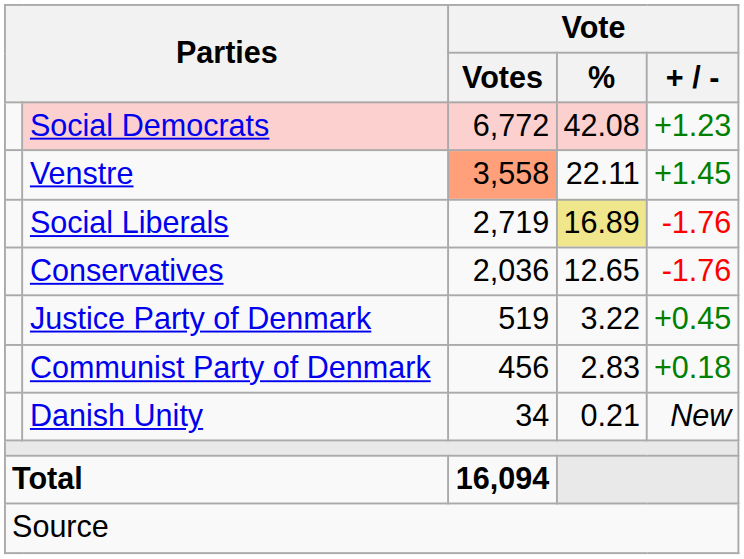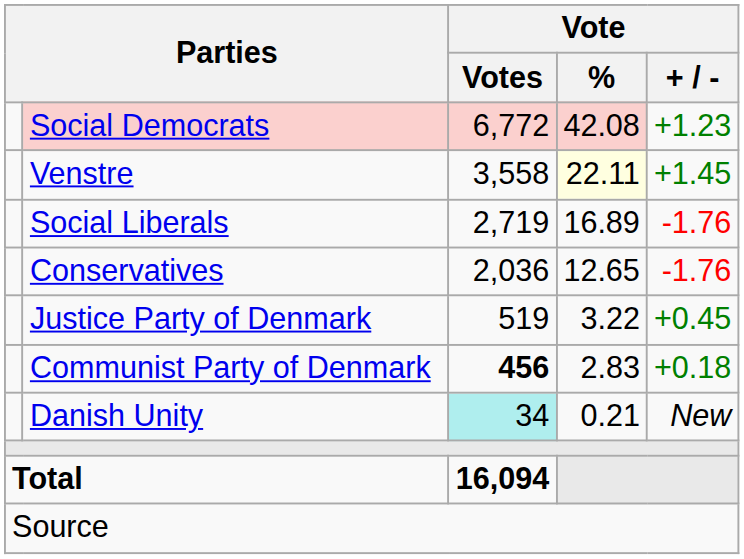(511, 174) lightsalmon background -> (511, 174) no background
(603, 174) no background -> (603, 174) lightyellow background
(602, 222) khaki background -> (602, 222) no background
(524, 367) normal -> (524, 367) bold
(532, 416) no background -> (532, 416) paleturquoise background
